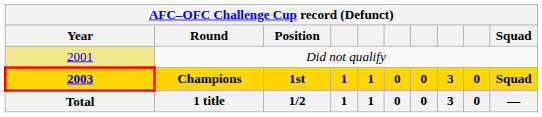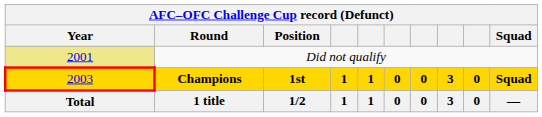(80, 78) bold -> (80, 78) normal
